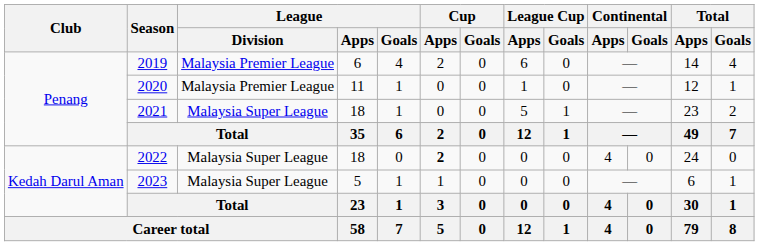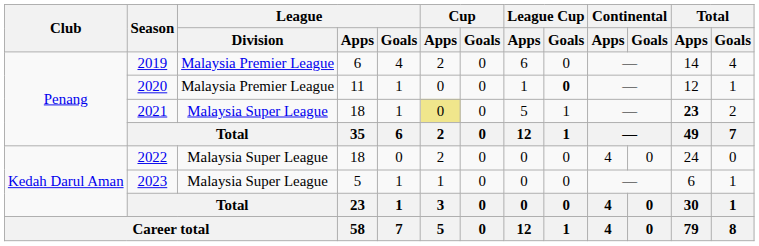(566, 87) normal -> (566, 87) bold
(441, 110) no background -> (441, 110) khaki background
(691, 110) normal -> (691, 110) bold
(441, 157) bold -> (441, 157) normal
